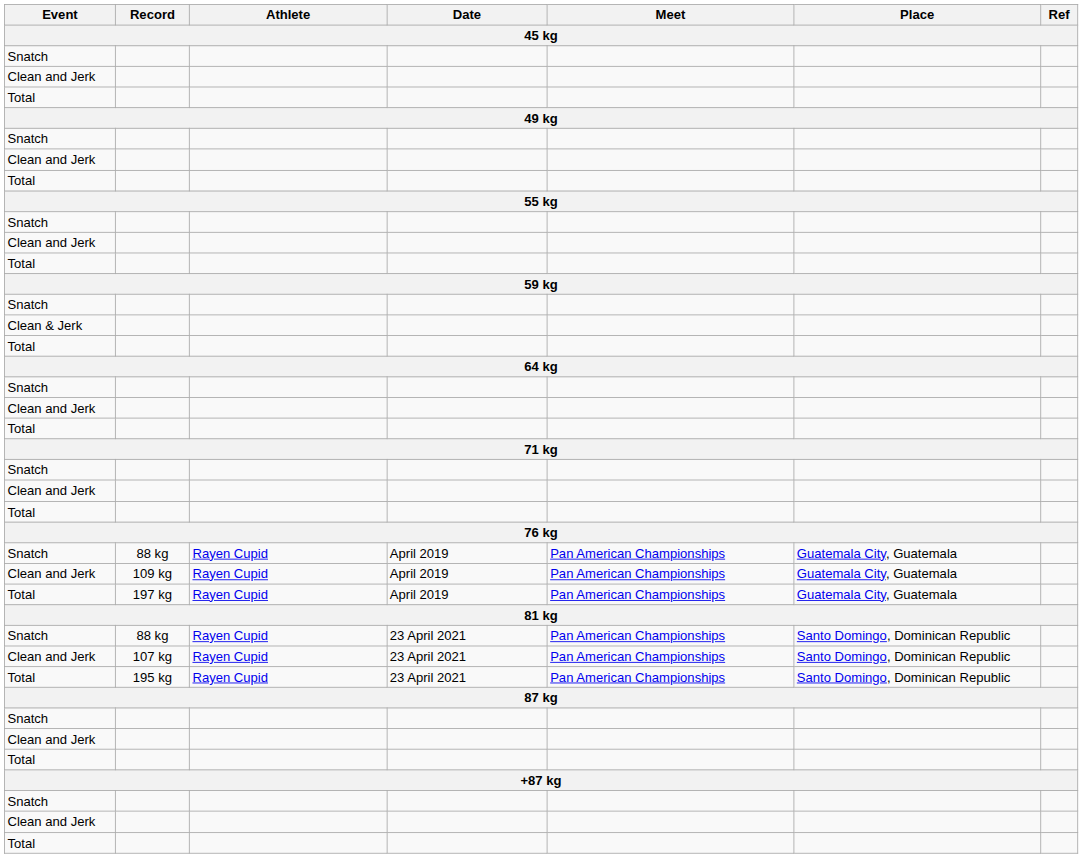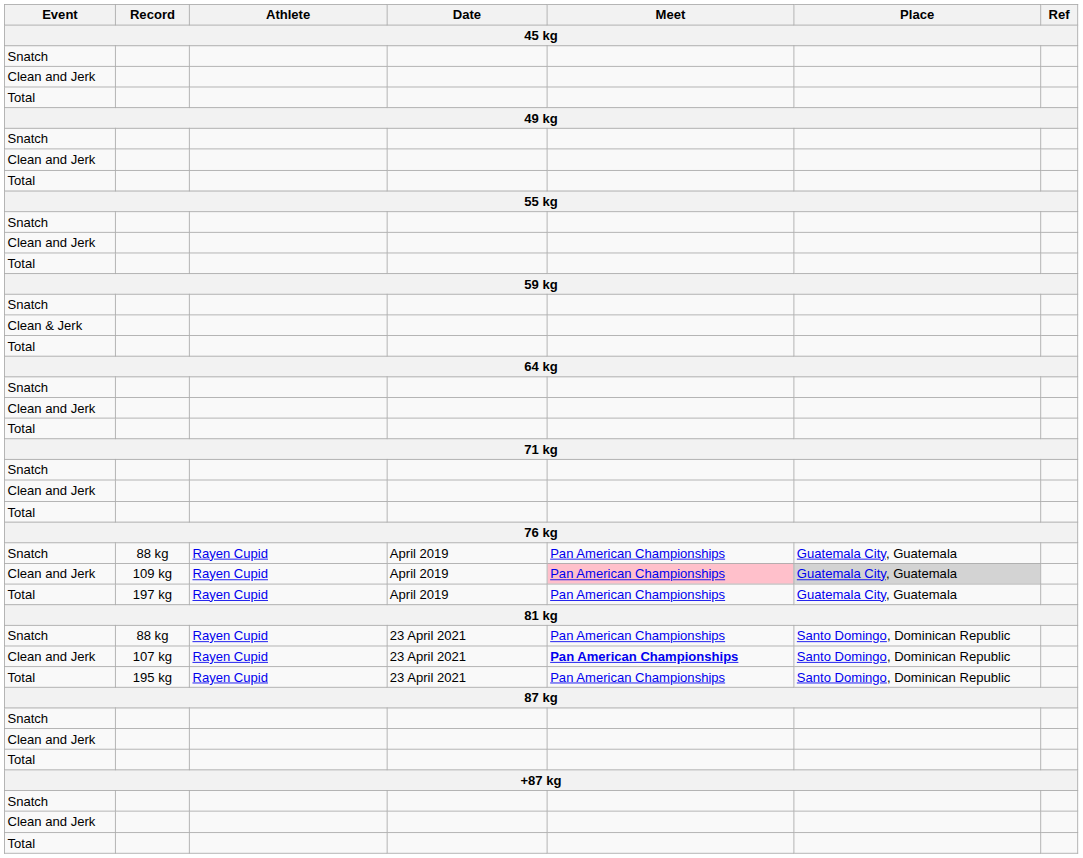(638, 574) no background -> (638, 574) pink background
(877, 574) no background -> (877, 574) lightgrey background
(638, 656) normal -> (644, 656) bold
